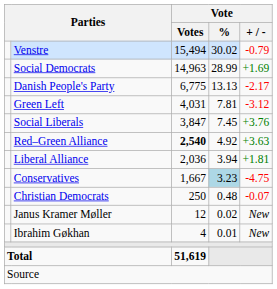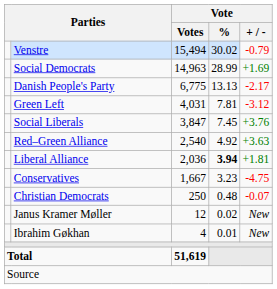(193, 141) bold -> (193, 141) normal
(227, 159) normal -> (227, 159) bold
(227, 178) lightblue background -> (227, 178) no background
